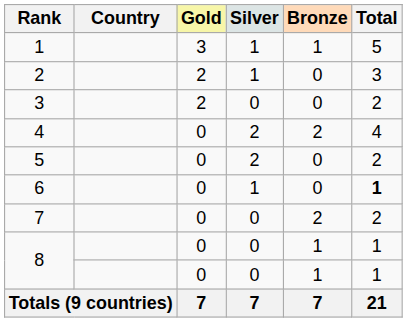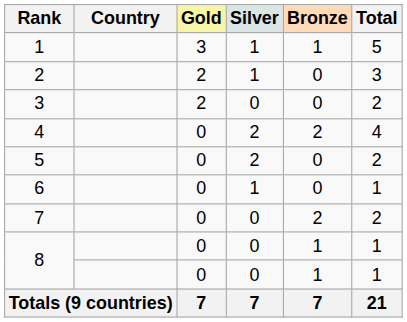(377, 189) bold -> (377, 189) normal
